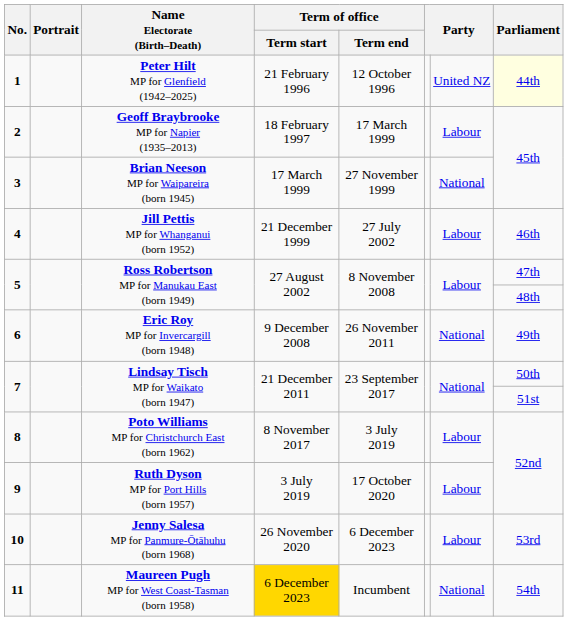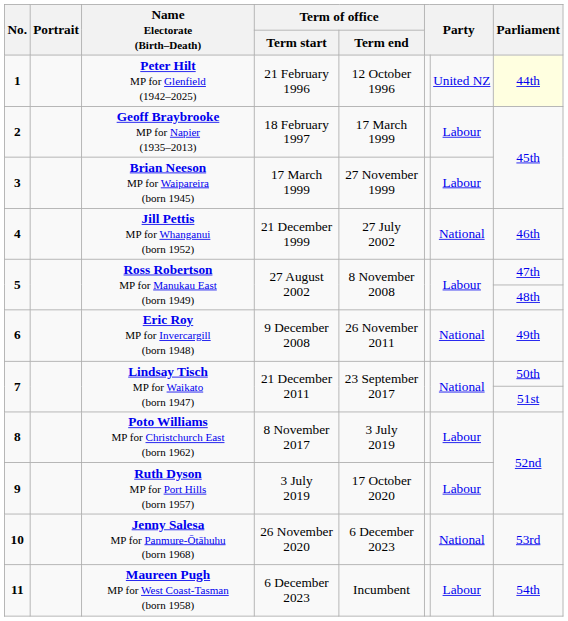(462, 182) National -> (462, 182) Labour
(462, 233) Labour -> (462, 233) National
(462, 539) Labour -> (462, 539) National
(297, 590) gold background -> (297, 590) no background
(462, 590) National -> (462, 590) Labour
